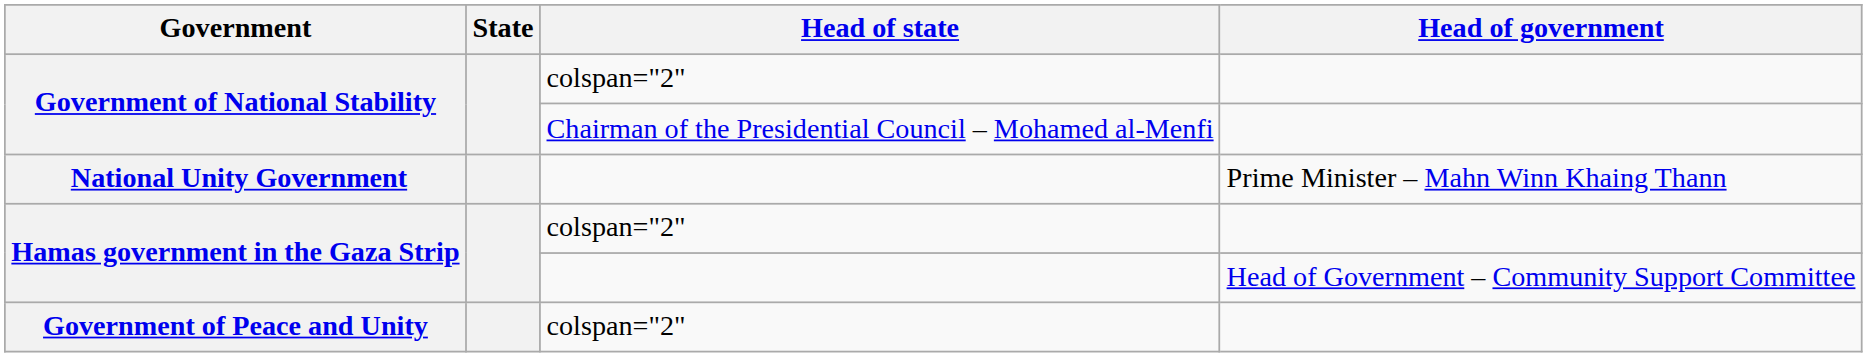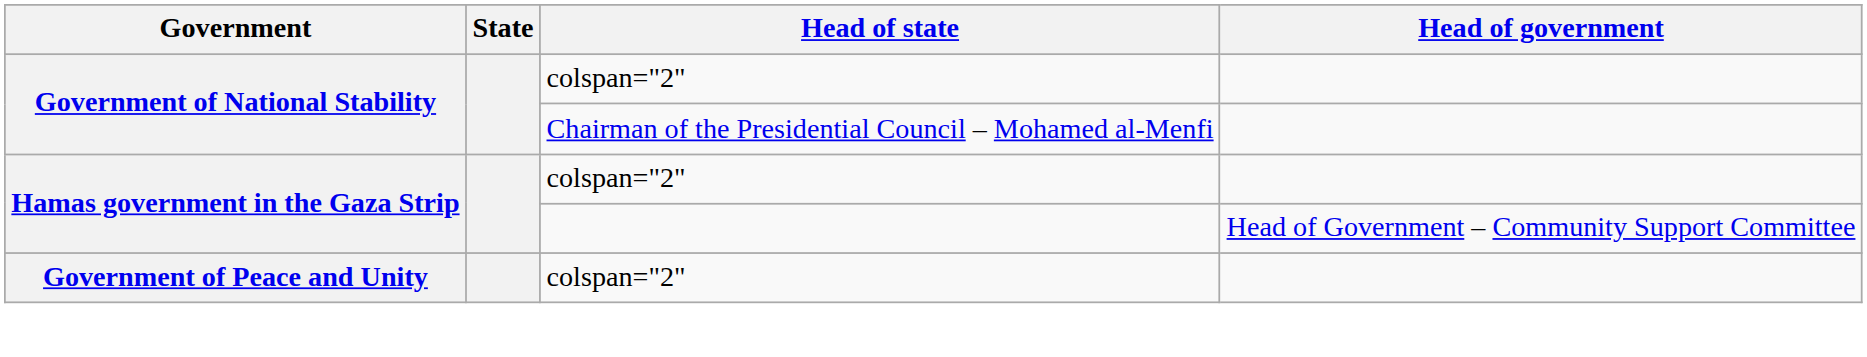- row: (235, 177)
